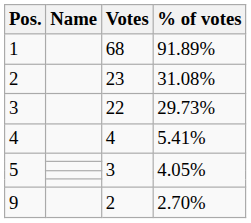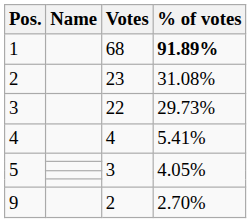(186, 49) normal -> (188, 49) bold
